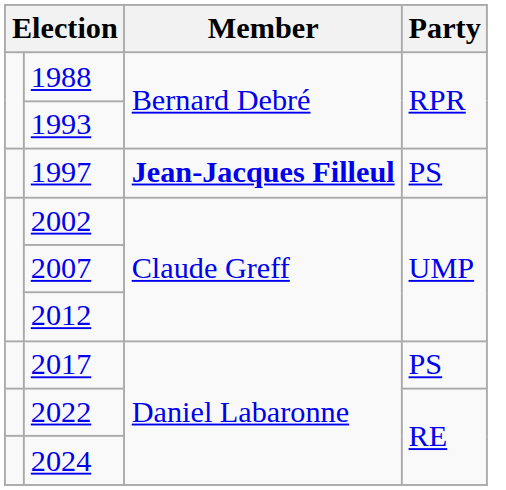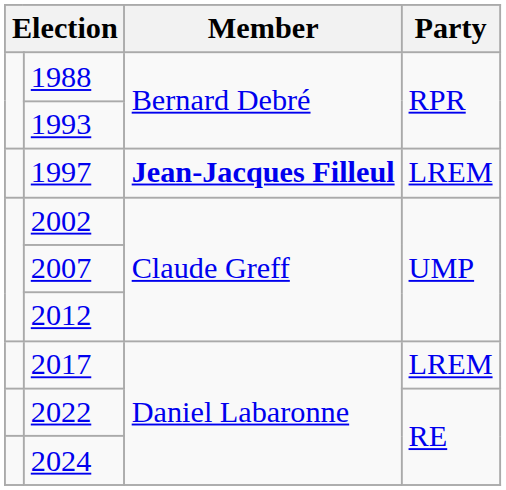(425, 172) PS -> (451, 172) LREM
(425, 364) PS -> (451, 364) LREM
